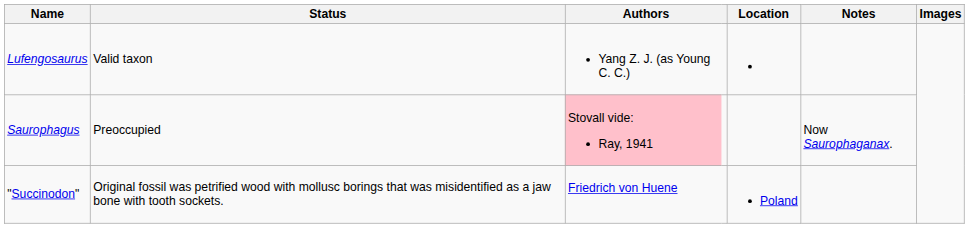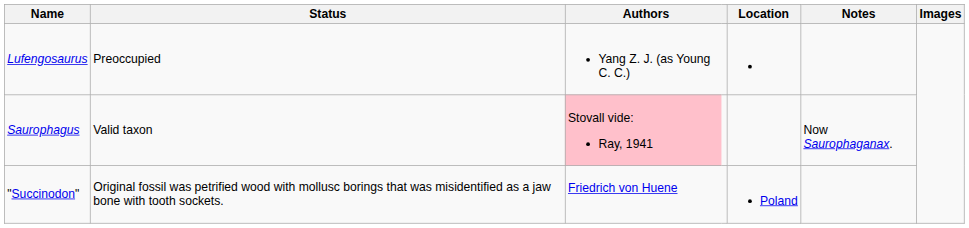(123, 59) Valid taxon -> (127, 59) Preoccupied
(127, 130) Preoccupied -> (123, 130) Valid taxon
